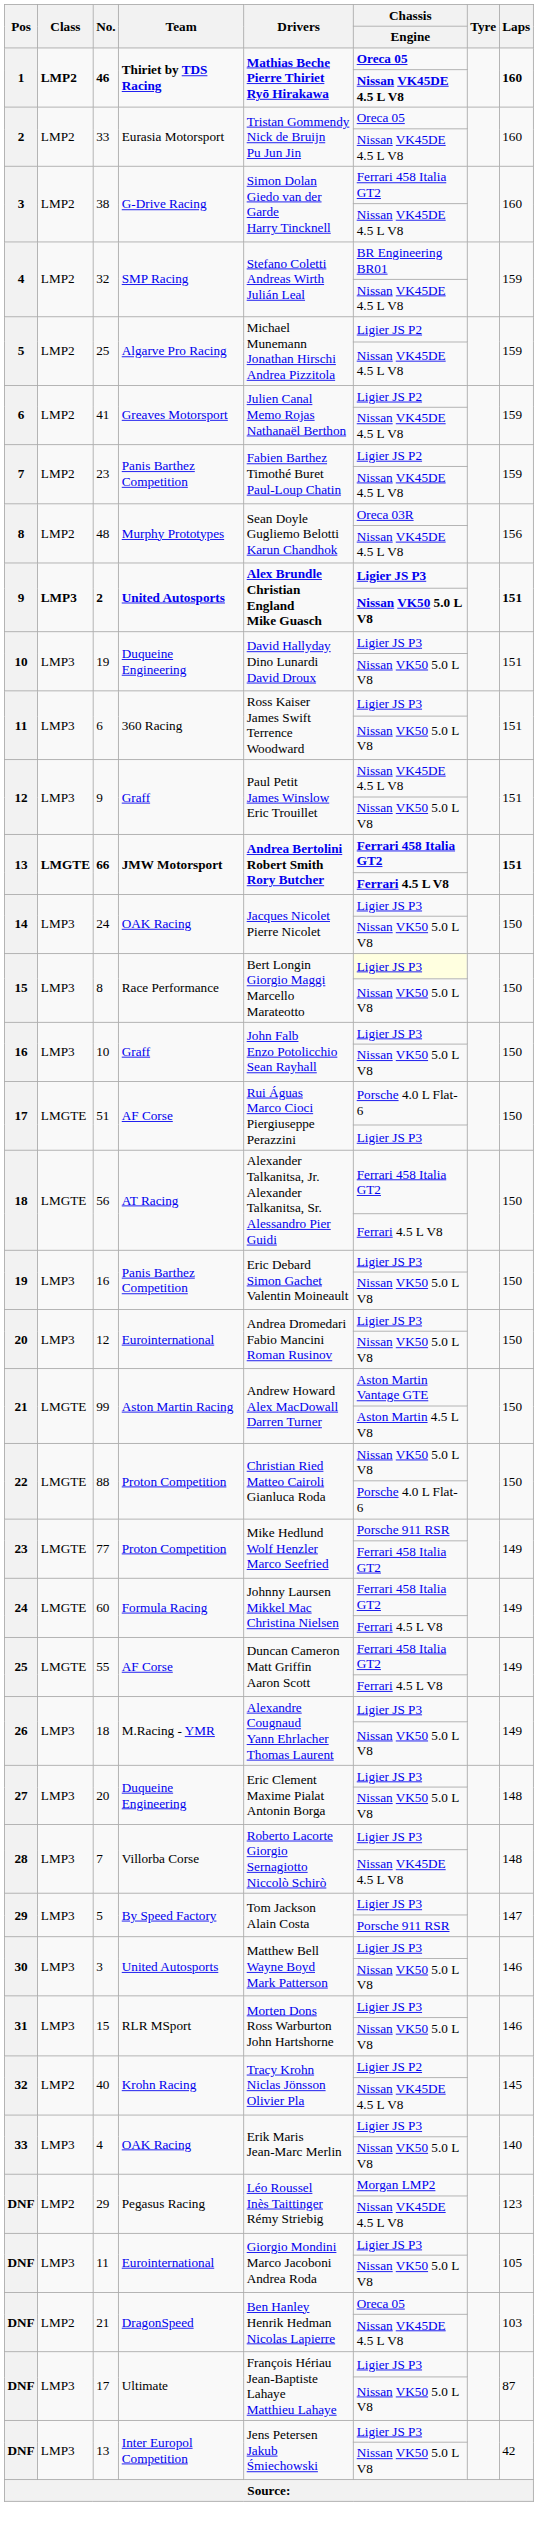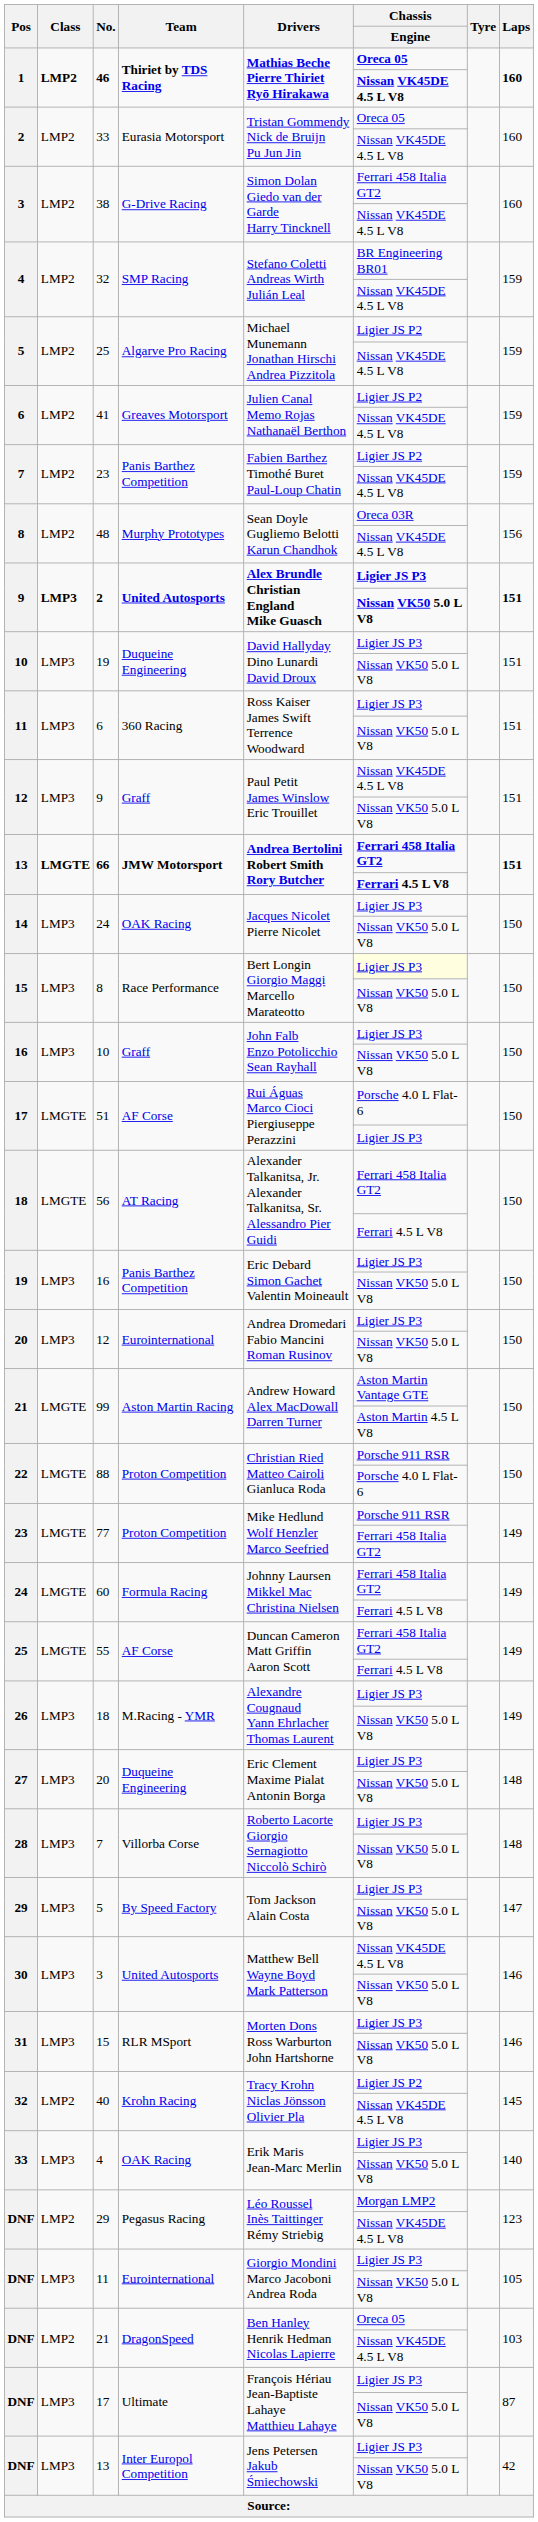(408, 1462) Nissan VK50 5.0 L V8 -> (403, 1454) Porsche 911 RSR
(401, 1871) Nissan VK45DE 4.5 L V8 -> (408, 1856) Nissan VK50 5.0 L V8
(403, 1926) Porsche 911 RSR -> (408, 1918) Nissan VK50 5.0 L V8
(389, 1948) Ligier JS P3 -> (401, 1955) Nissan VK45DE 4.5 L V8
